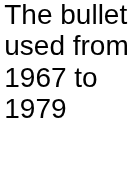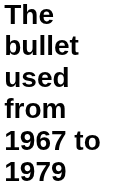(69, 62) normal -> (69, 94) bold
